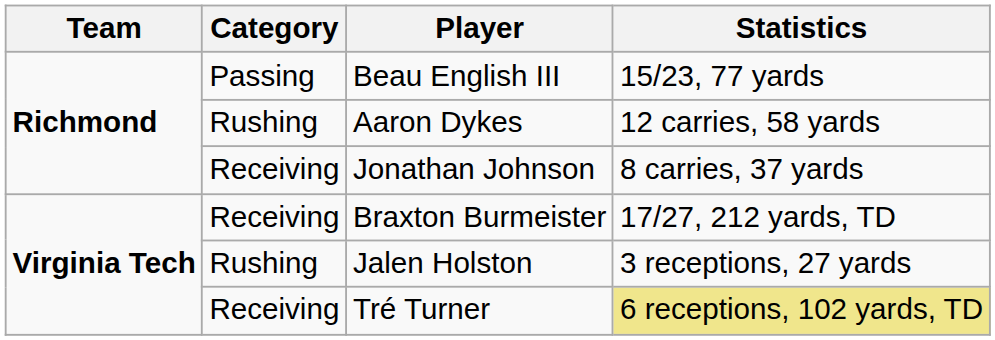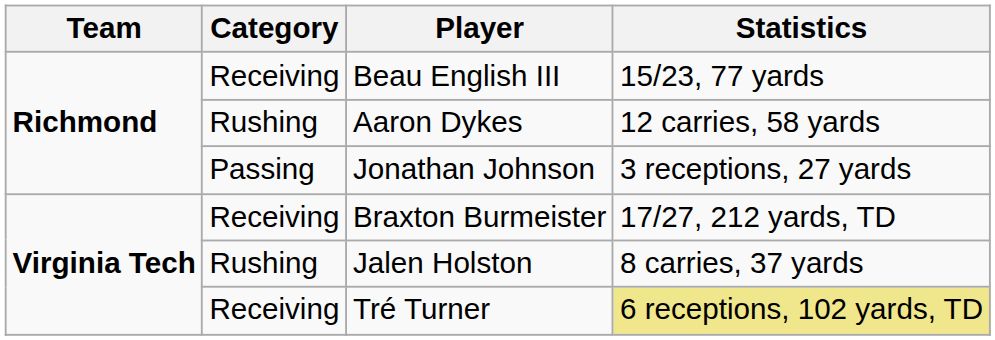(262, 75) Passing -> (274, 75) Receiving
(274, 169) Receiving -> (262, 169) Passing
(742, 169) 8 carries, 37 yards -> (766, 169) 3 receptions, 27 yards
(766, 263) 3 receptions, 27 yards -> (742, 263) 8 carries, 37 yards
